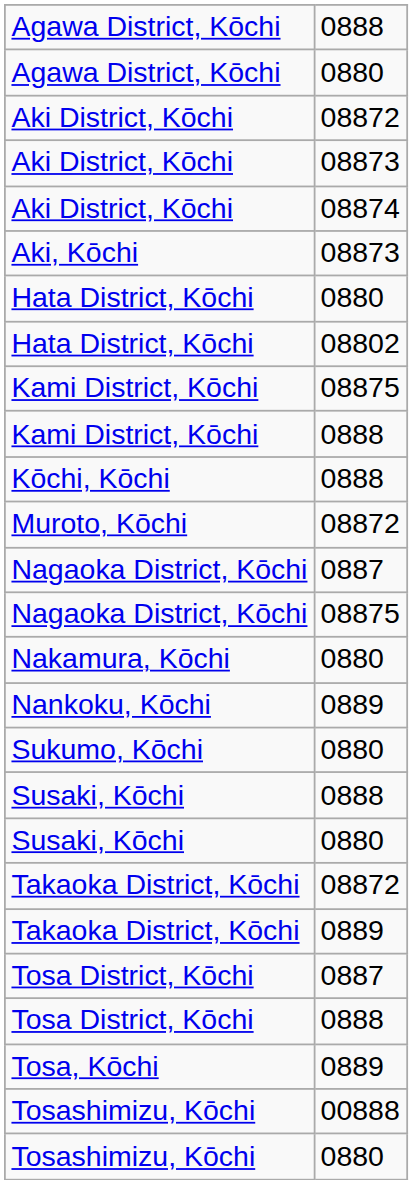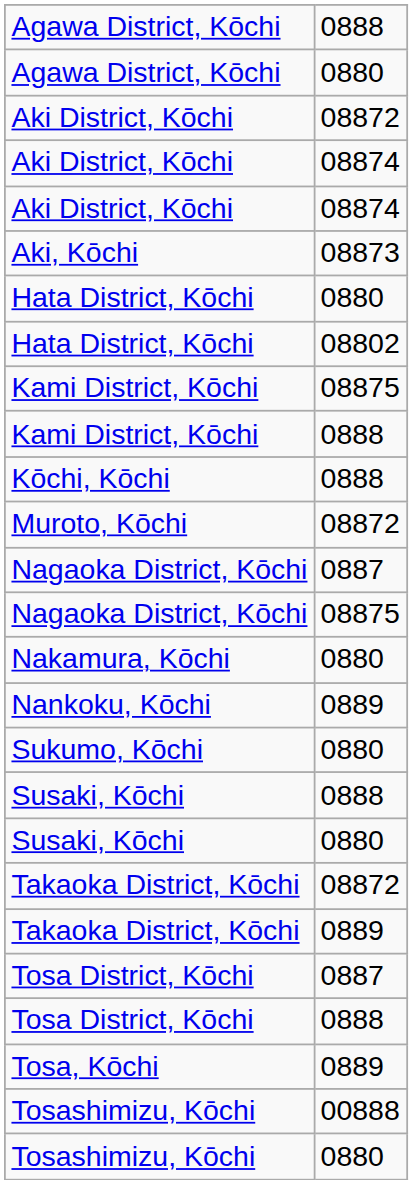(360, 162) 08873 -> (360, 162) 08874
